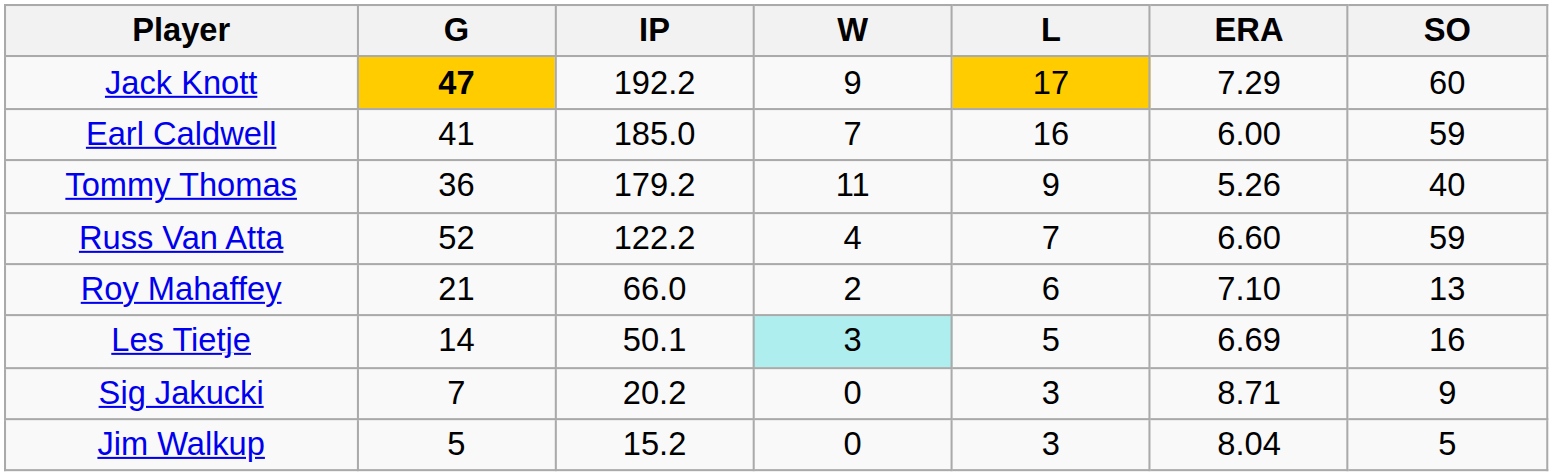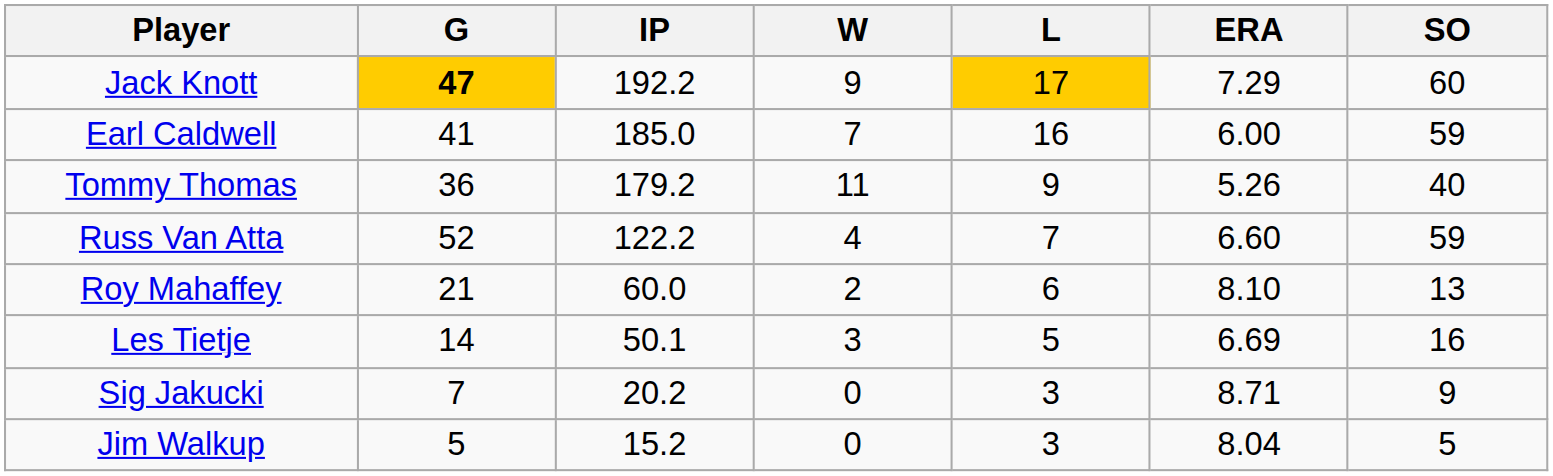(655, 289) 66.0 -> (655, 289) 60.0
(1249, 289) 7.10 -> (1249, 289) 8.10
(853, 340) paleturquoise background -> (853, 340) no background
